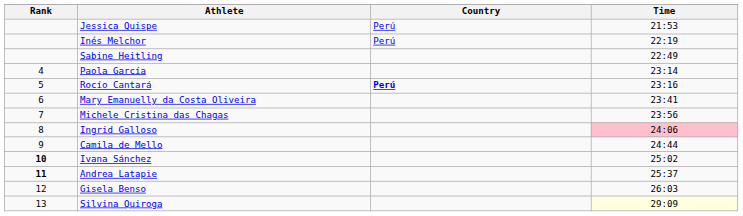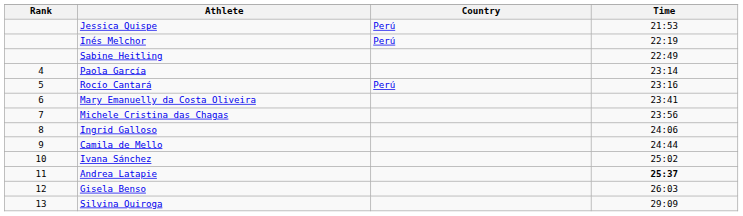(384, 86) bold -> (384, 86) normal
(664, 130) pink background -> (664, 130) no background
(41, 160) bold -> (41, 160) normal
(41, 174) bold -> (41, 174) normal
(664, 174) normal -> (664, 174) bold
(664, 204) lightyellow background -> (664, 204) no background
